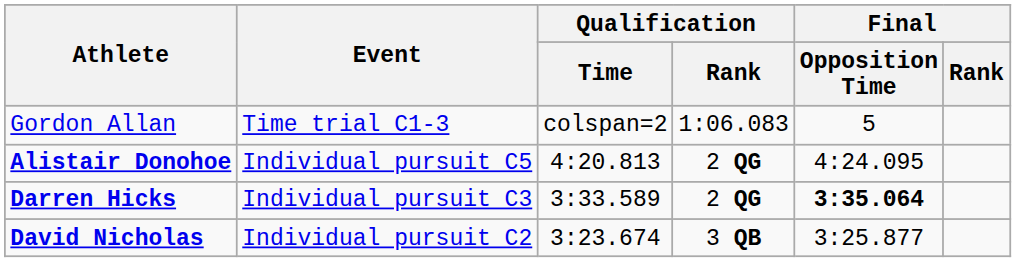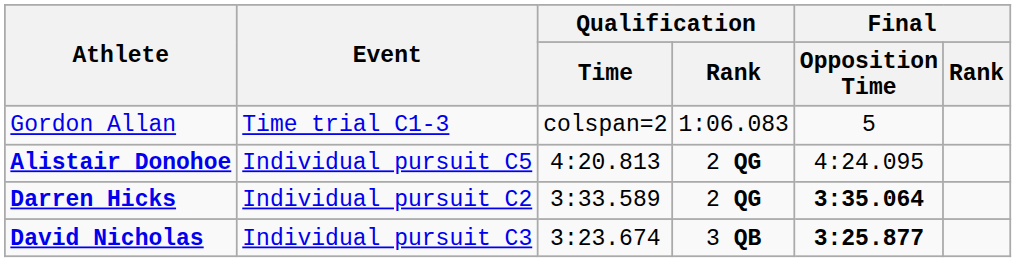(387, 200) Individual pursuit C3 -> (387, 200) Individual pursuit C2
(387, 238) Individual pursuit C2 -> (387, 238) Individual pursuit C3
(869, 238) normal -> (869, 238) bold
